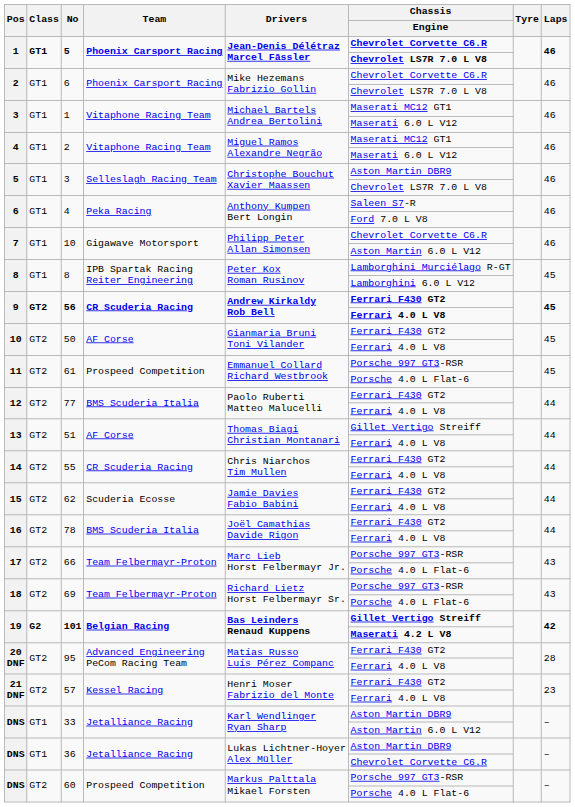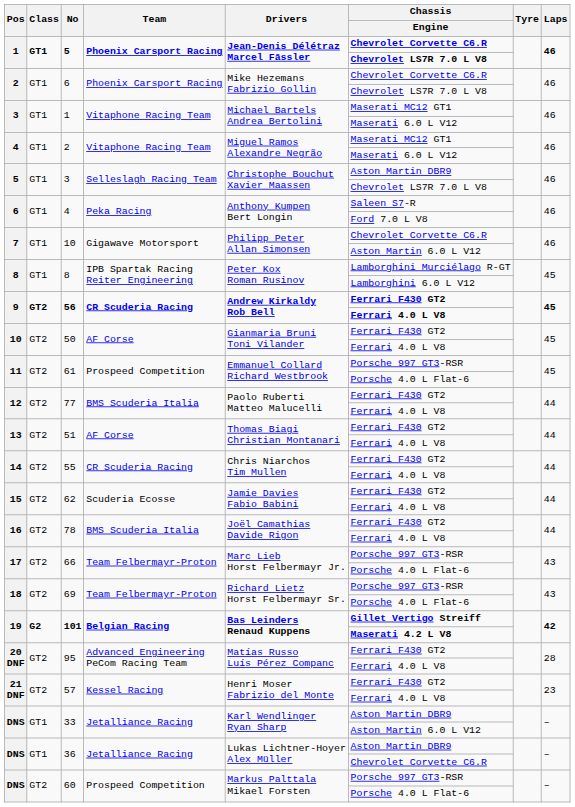(416, 427) Gillet Vertigo Streiff -> (398, 427) Ferrari F430 GT2
